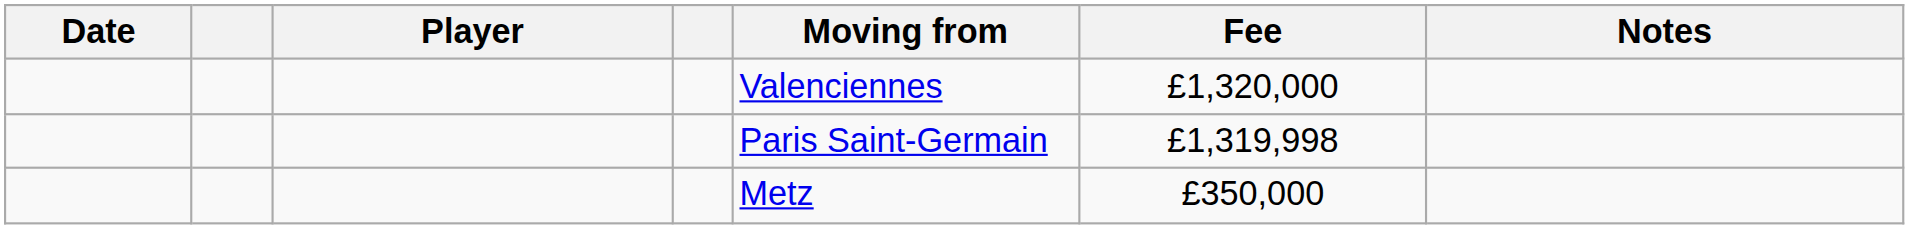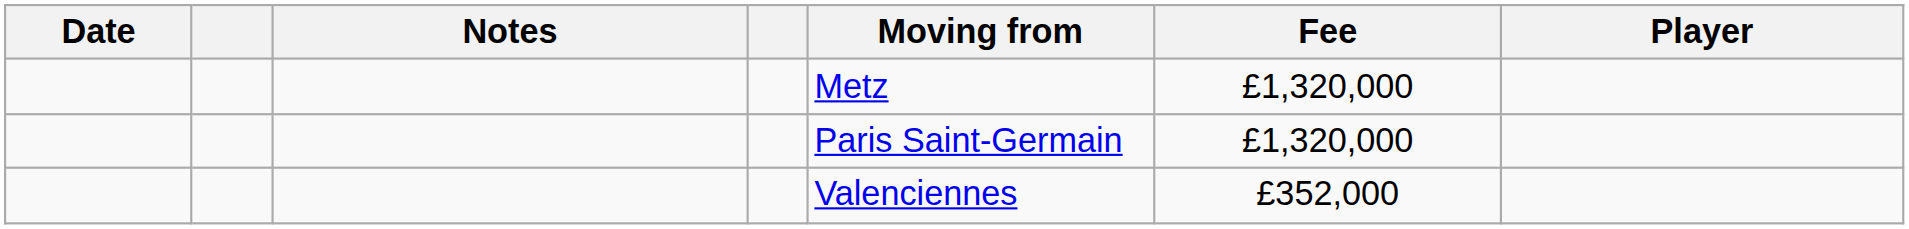columns swapped: (473, 31) <-> (1664, 31)
(841, 85) Valenciennes -> (851, 85) Metz
(1253, 140) £1,319,998 -> (1328, 140) £1,320,000
(777, 194) Metz -> (916, 194) Valenciennes
(1253, 194) £350,000 -> (1328, 194) £352,000
